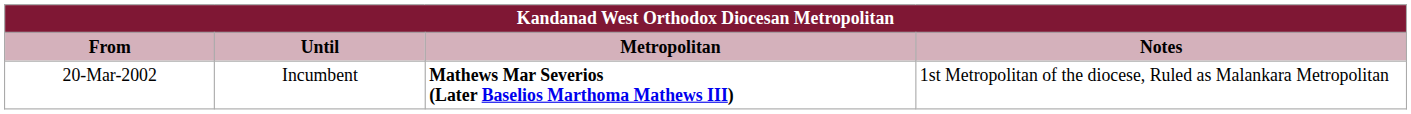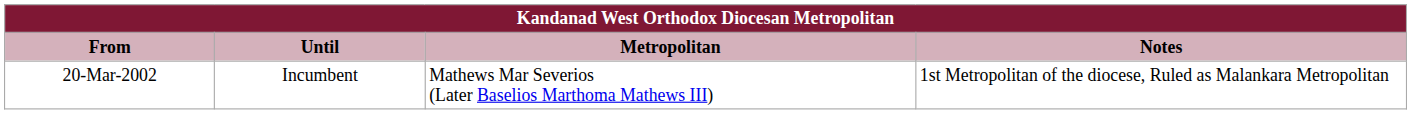(581, 84) bold -> (571, 84) normal
